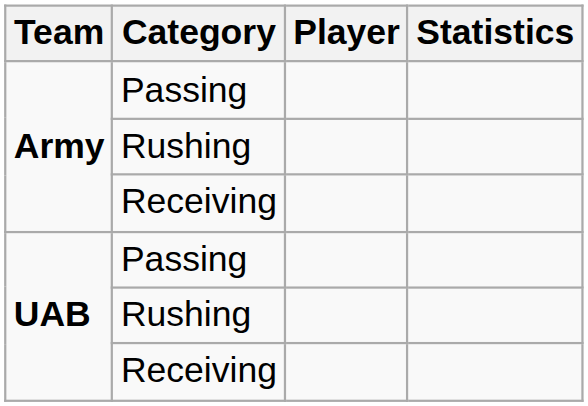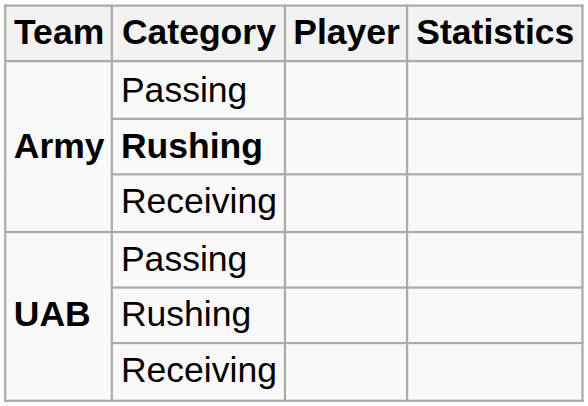(186, 145) normal -> (192, 145) bold
